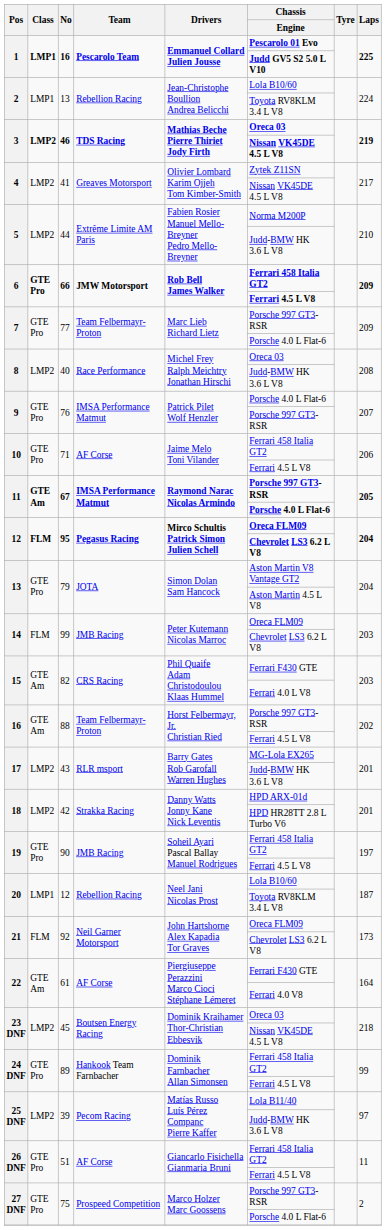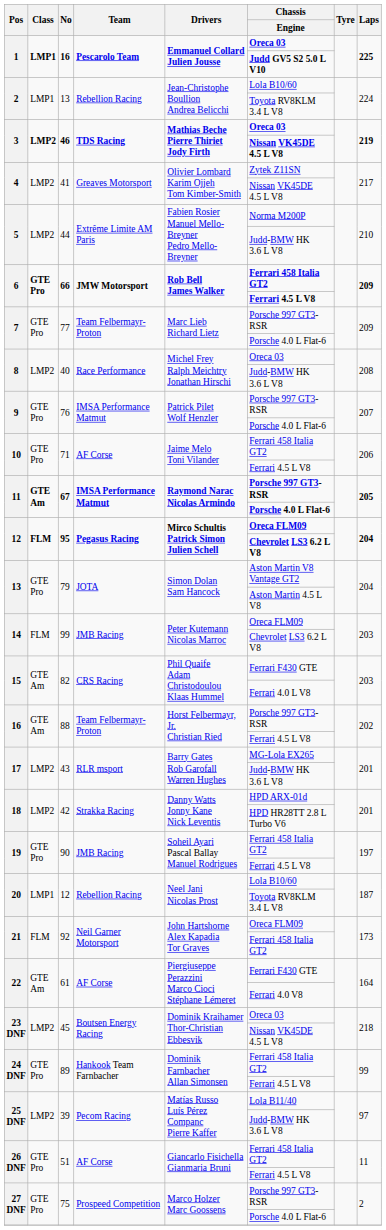(284, 43) Pescarolo 01 Evo -> (267, 43) Oreca 03
(288, 399) Porsche 4.0 L Flat-6 -> (284, 404) Porsche 997 GT3-RSR
(284, 420) Porsche 997 GT3-RSR -> (288, 426) Porsche 4.0 L Flat-6
(288, 945) Chevrolet LS3 6.2 L V8 -> (281, 945) Ferrari 458 Italia GT2
